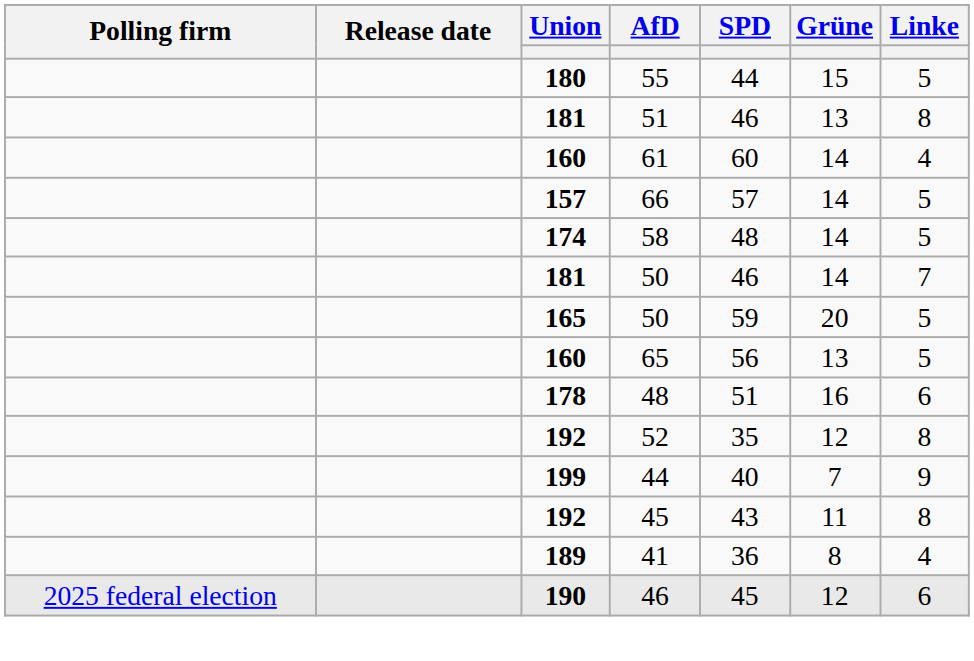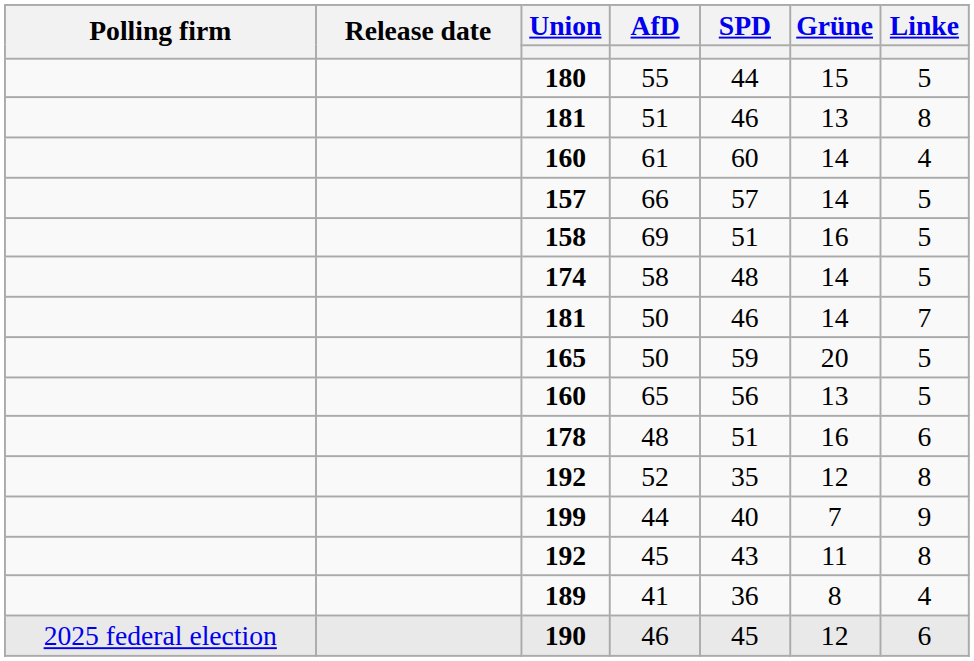+ row: (565, 237)
